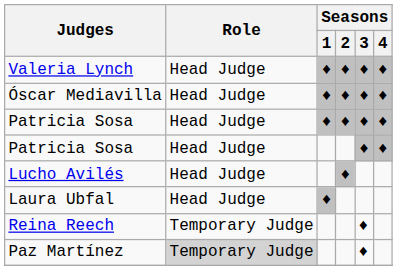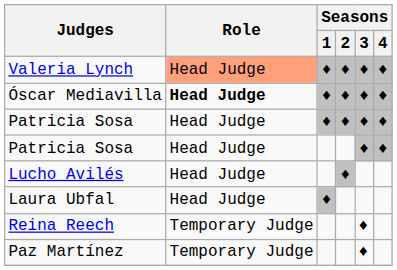(218, 70) no background -> (218, 70) lightsalmon background
(218, 96) normal -> (218, 96) bold
(242, 252) lightgrey background -> (242, 252) no background
